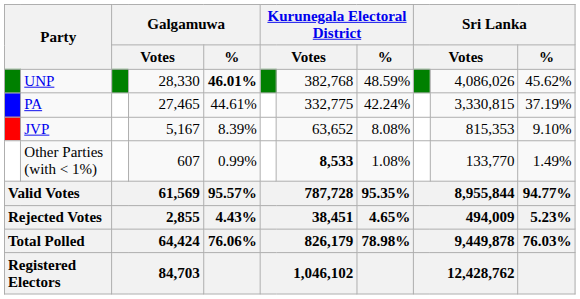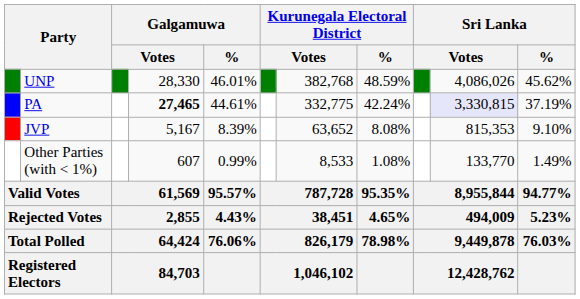(232, 81) bold -> (234, 81) normal
(179, 104) normal -> (179, 104) bold
(485, 104) no background -> (485, 104) lavender background
(336, 161) bold -> (336, 161) normal
